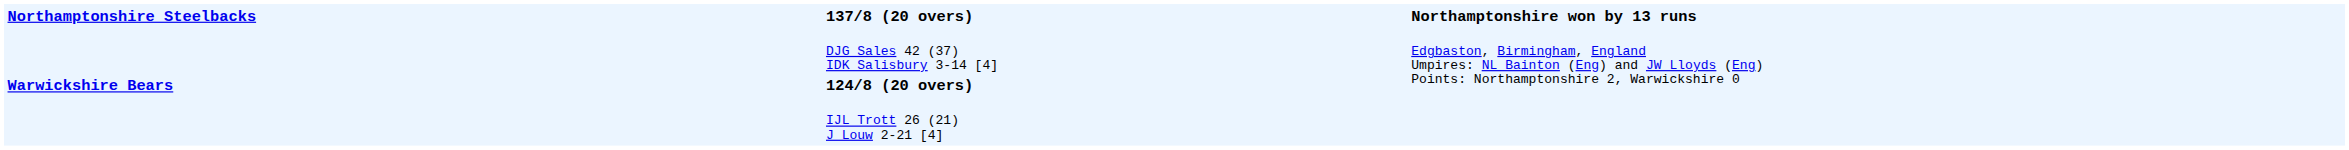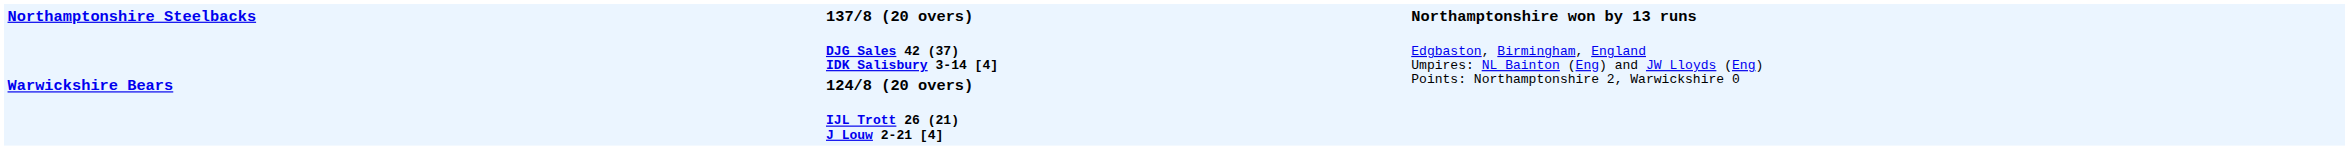(912, 58) normal -> (912, 58) bold
(892, 128) normal -> (892, 128) bold
